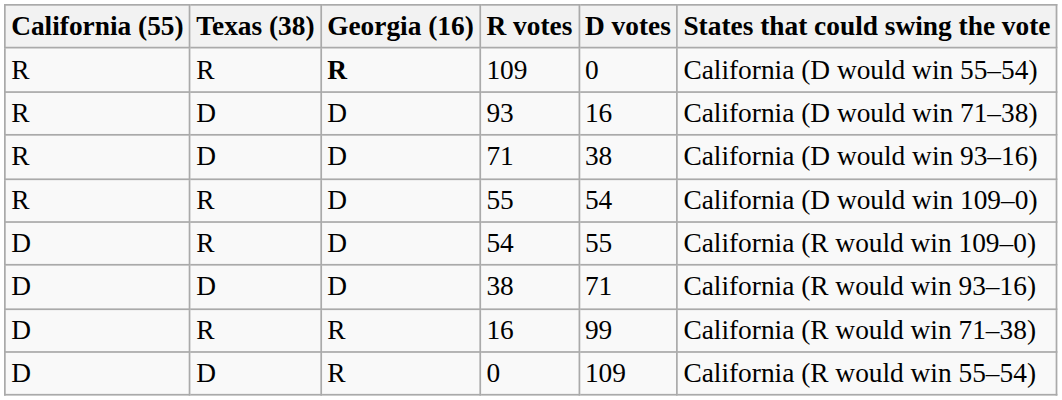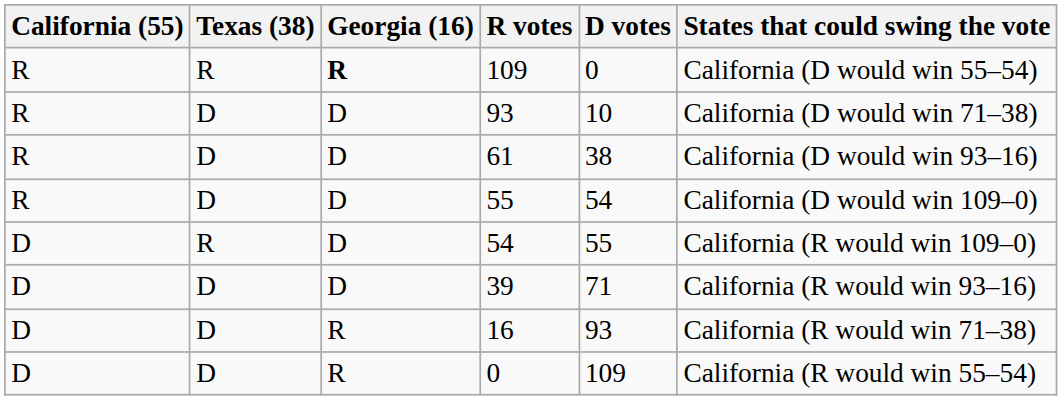(599, 112) 16 -> (599, 112) 10
(500, 156) 71 -> (500, 156) 61
(205, 199) R -> (206, 199) D
(500, 286) 38 -> (500, 286) 39
(205, 329) R -> (206, 329) D
(599, 329) 99 -> (599, 329) 93
